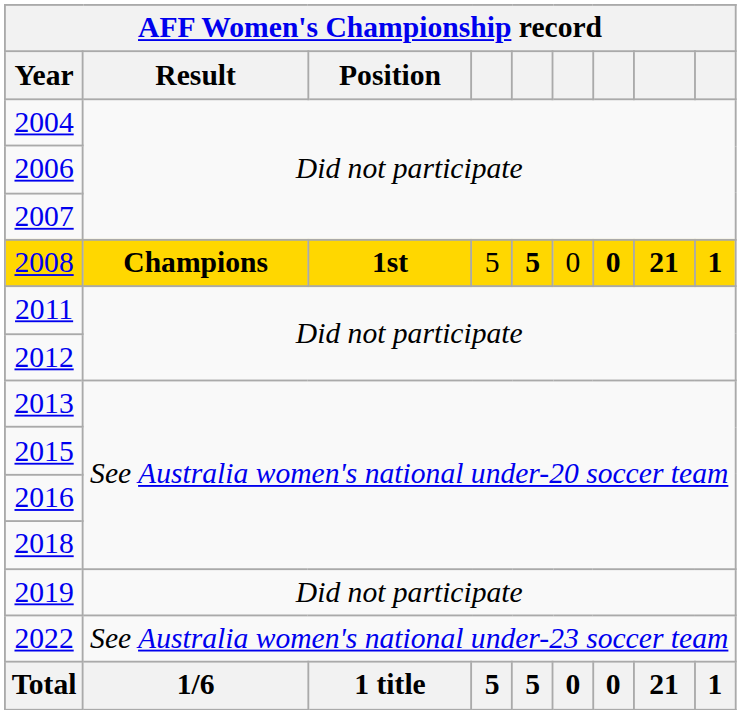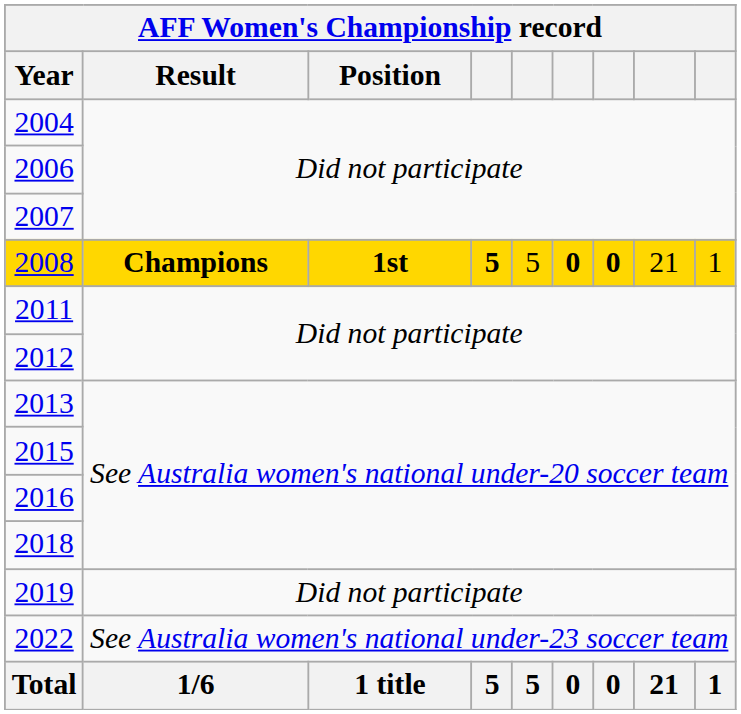(492, 262) normal -> (492, 262) bold
(533, 262) bold -> (533, 262) normal
(573, 262) normal -> (573, 262) bold
(664, 262) bold -> (664, 262) normal
(715, 262) bold -> (715, 262) normal
